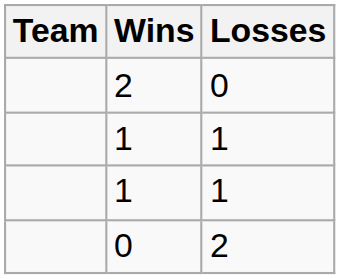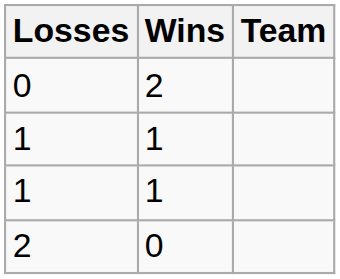columns swapped: (56, 31) <-> (268, 31)
